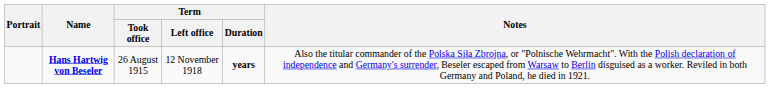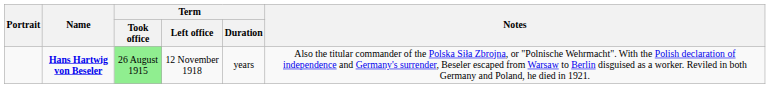(138, 65) no background -> (138, 65) lightgreen background
(244, 65) bold -> (244, 65) normal
